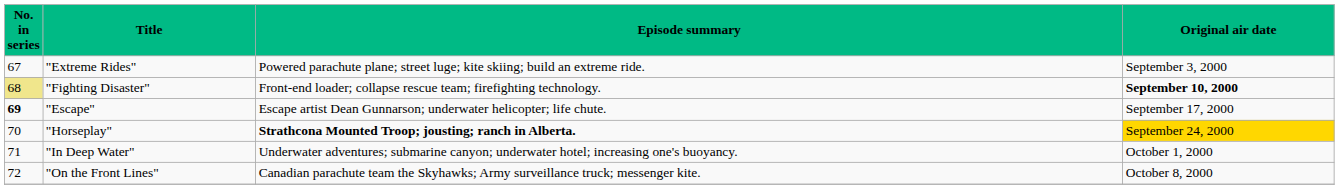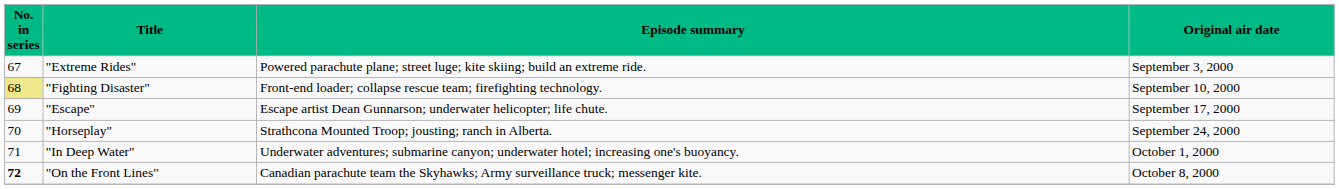(1182, 88) bold -> (1186, 88) normal
(14, 109) bold -> (14, 109) normal
(417, 130) bold -> (406, 130) normal
(1180, 130) gold background -> (1186, 130) no background
(14, 173) normal -> (14, 173) bold
